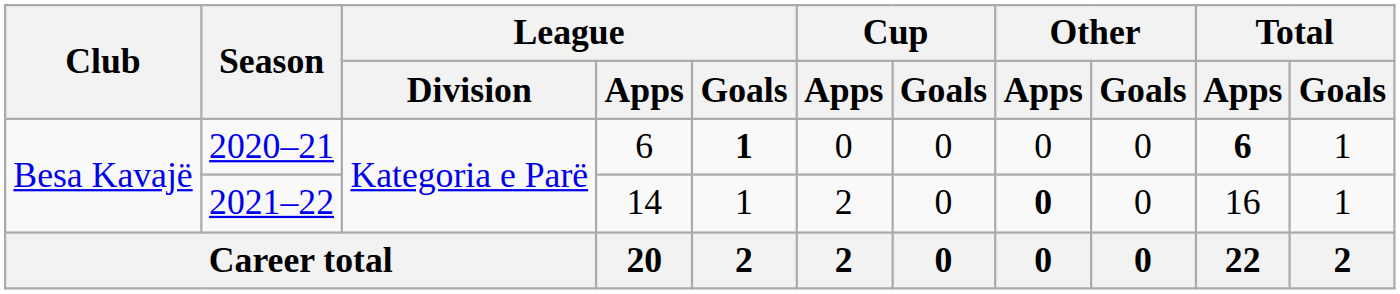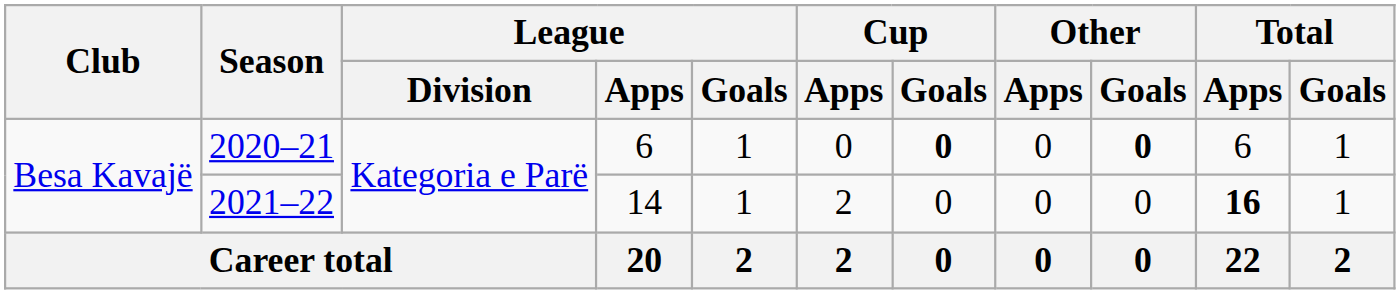(744, 145) bold -> (744, 145) normal
(943, 145) normal -> (943, 145) bold
(1143, 145) normal -> (1143, 145) bold
(1243, 145) bold -> (1243, 145) normal
(1043, 202) bold -> (1043, 202) normal
(1243, 202) normal -> (1243, 202) bold
